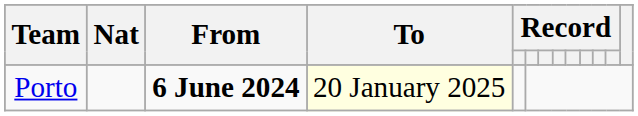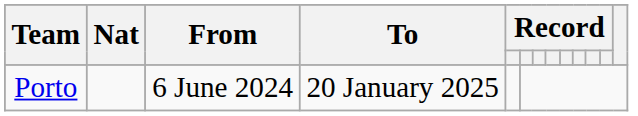(226, 87) bold -> (223, 87) normal
(409, 87) lightyellow background -> (403, 87) no background
